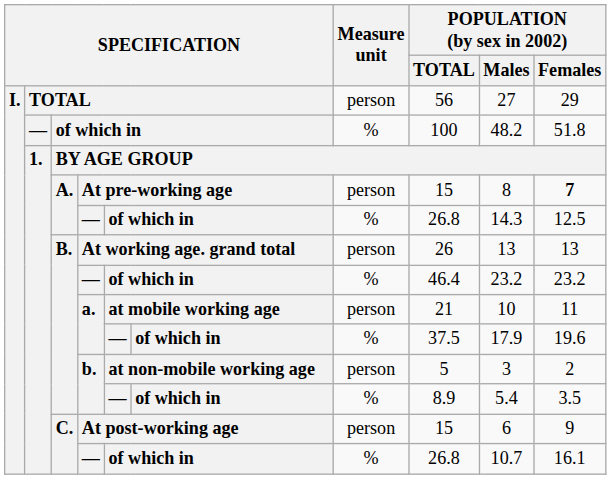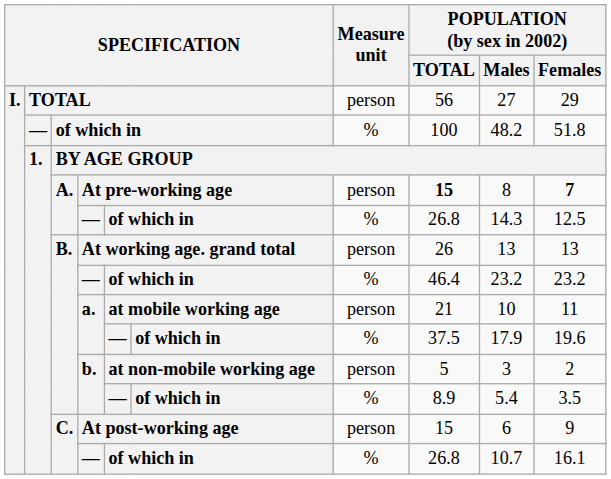(444, 189) normal -> (444, 189) bold
